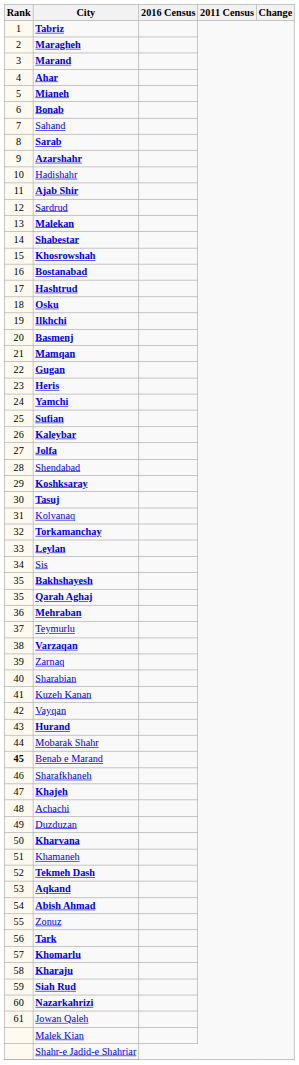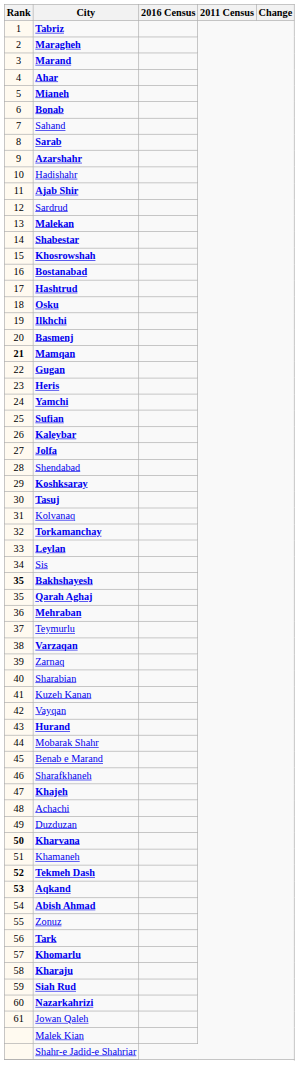(19, 353) normal -> (19, 353) bold
(19, 581) normal -> (19, 581) bold
(19, 759) bold -> (19, 759) normal
(19, 840) normal -> (19, 840) bold
(19, 873) normal -> (19, 873) bold
(19, 889) normal -> (19, 889) bold
